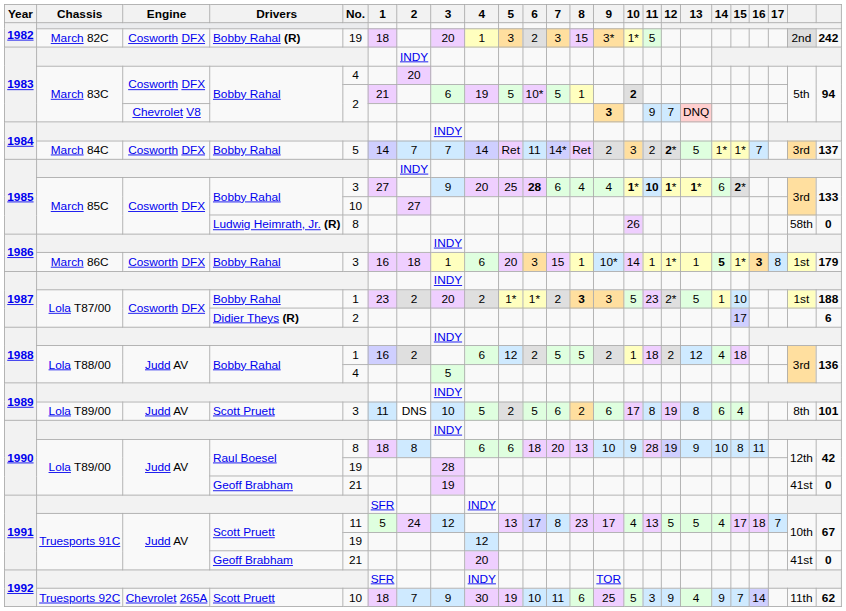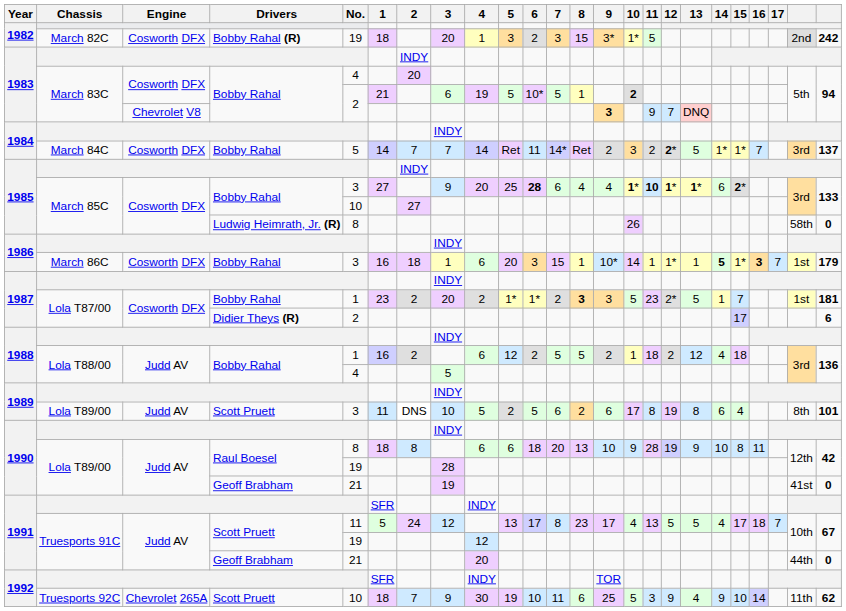(778, 261) 8 -> (778, 261) 7
(740, 299) 10 -> (740, 299) 7
(828, 299) 188 -> (828, 299) 181
(801, 560) 41st -> (801, 560) 44th
(740, 597) 7 -> (740, 597) 10
